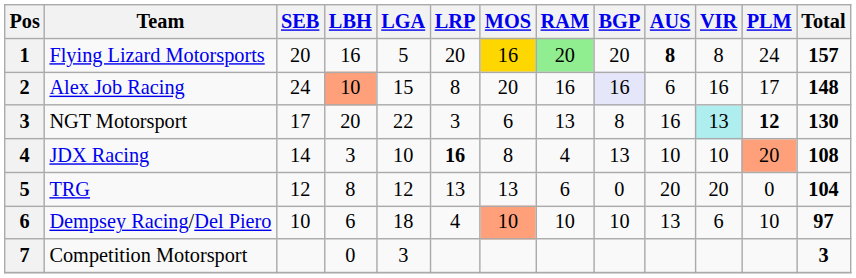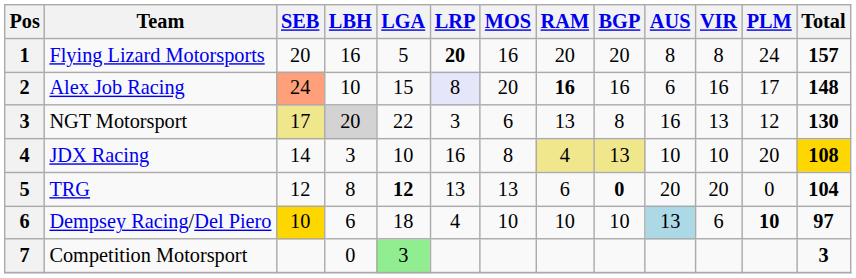(455, 55) normal -> (455, 55) bold
(508, 55) gold background -> (508, 55) no background
(565, 55) lightgreen background -> (565, 55) no background
(670, 55) bold -> (670, 55) normal
(300, 88) no background -> (300, 88) lightsalmon background
(350, 88) lightsalmon background -> (350, 88) no background
(455, 88) no background -> (455, 88) lavender background
(565, 88) normal -> (565, 88) bold
(619, 88) lavender background -> (619, 88) no background
(300, 122) no background -> (300, 122) khaki background
(350, 122) no background -> (350, 122) lightgrey background
(719, 122) paleturquoise background -> (719, 122) no background
(769, 122) bold -> (769, 122) normal
(455, 155) bold -> (455, 155) normal
(565, 155) no background -> (565, 155) khaki background
(619, 155) no background -> (619, 155) khaki background
(769, 155) lightsalmon background -> (769, 155) no background
(823, 155) no background -> (823, 155) gold background
(403, 189) normal -> (403, 189) bold
(619, 189) normal -> (619, 189) bold
(300, 222) no background -> (300, 222) gold background
(508, 222) lightsalmon background -> (508, 222) no background
(670, 222) no background -> (670, 222) lightblue background
(769, 222) normal -> (769, 222) bold
(403, 256) no background -> (403, 256) lightgreen background
